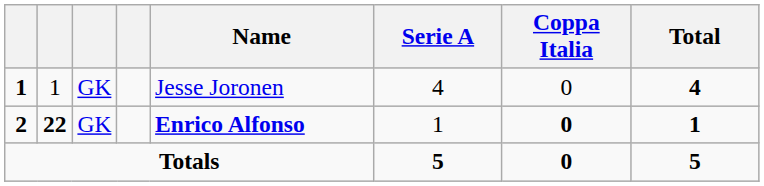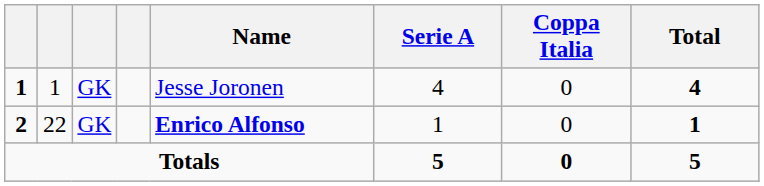(55, 124) bold -> (55, 124) normal
(566, 124) bold -> (566, 124) normal
